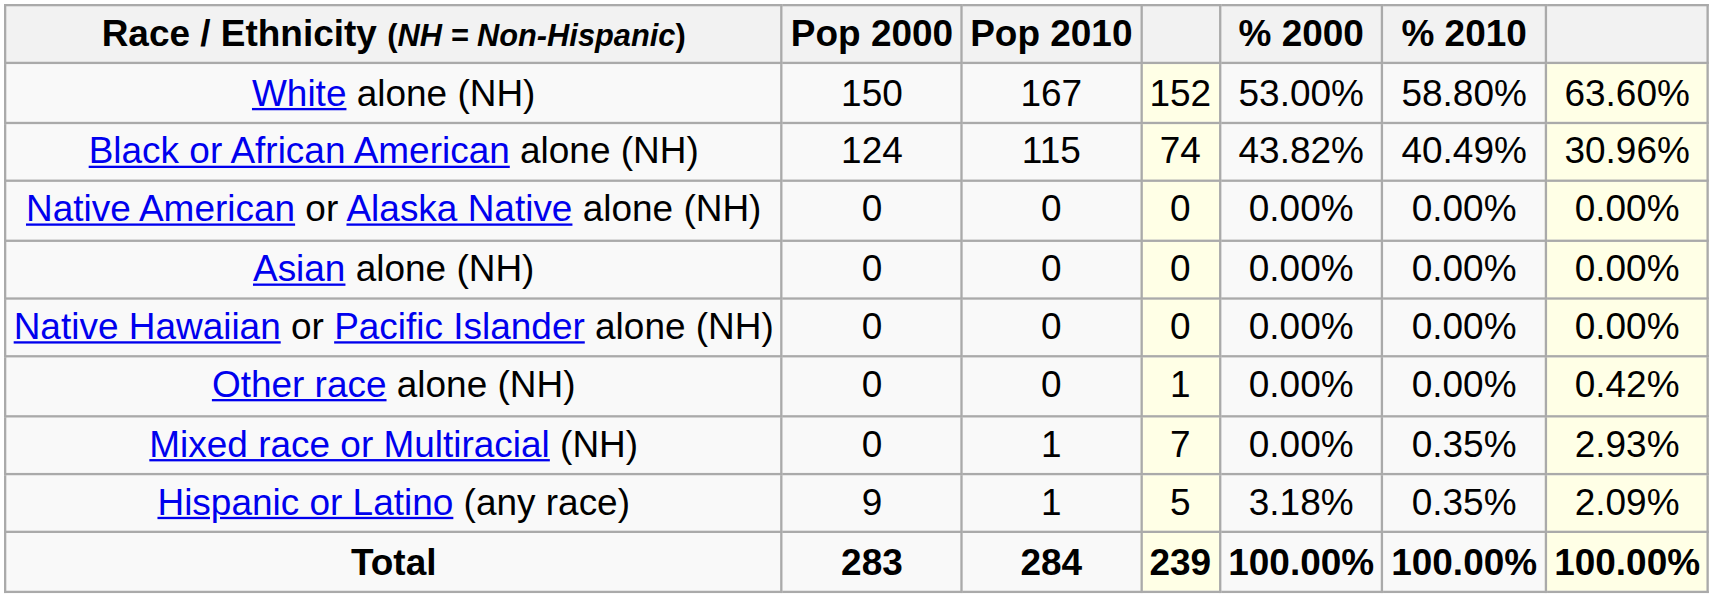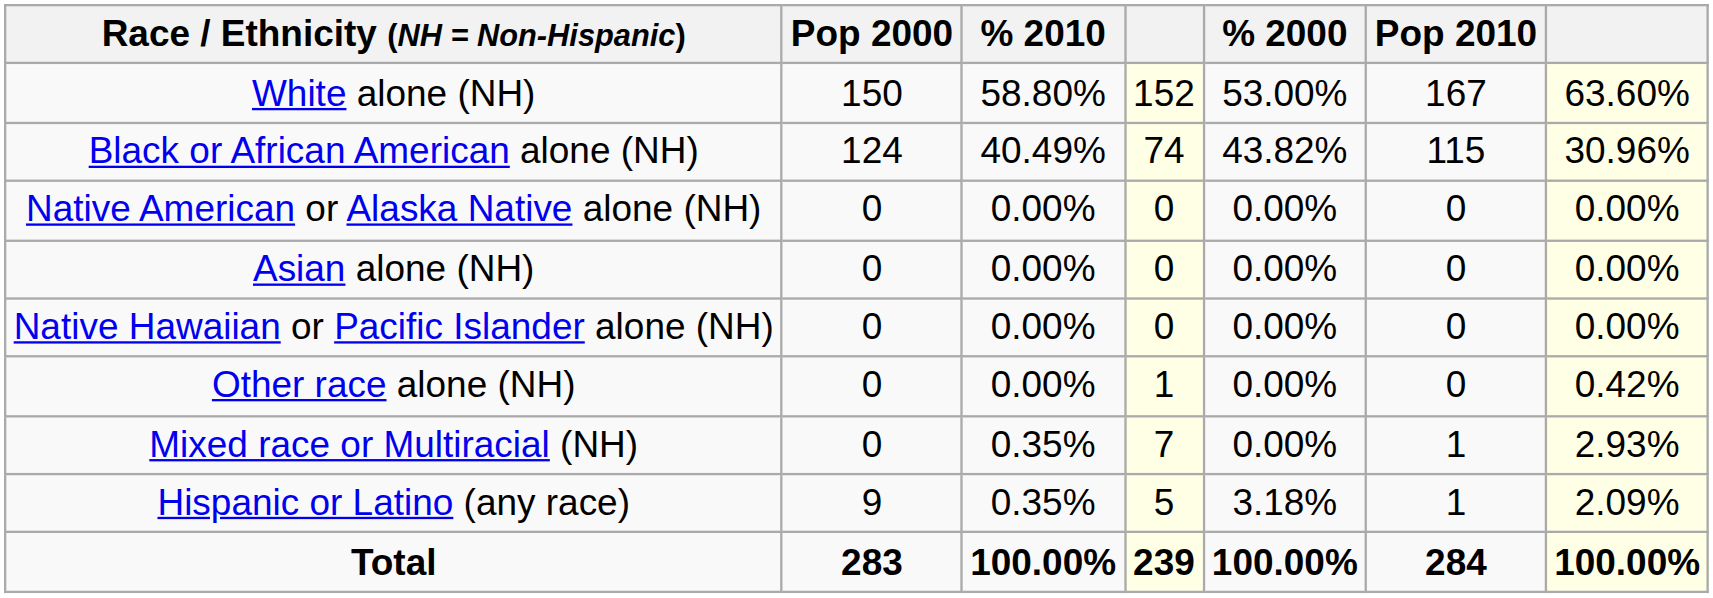columns swapped: (1051, 33) <-> (1464, 33)
